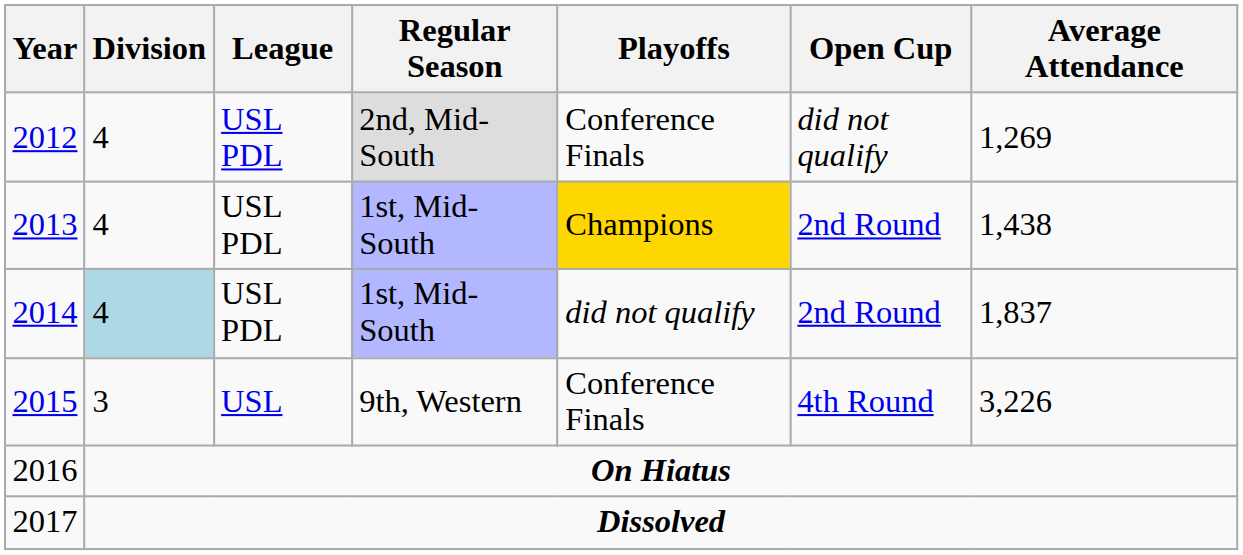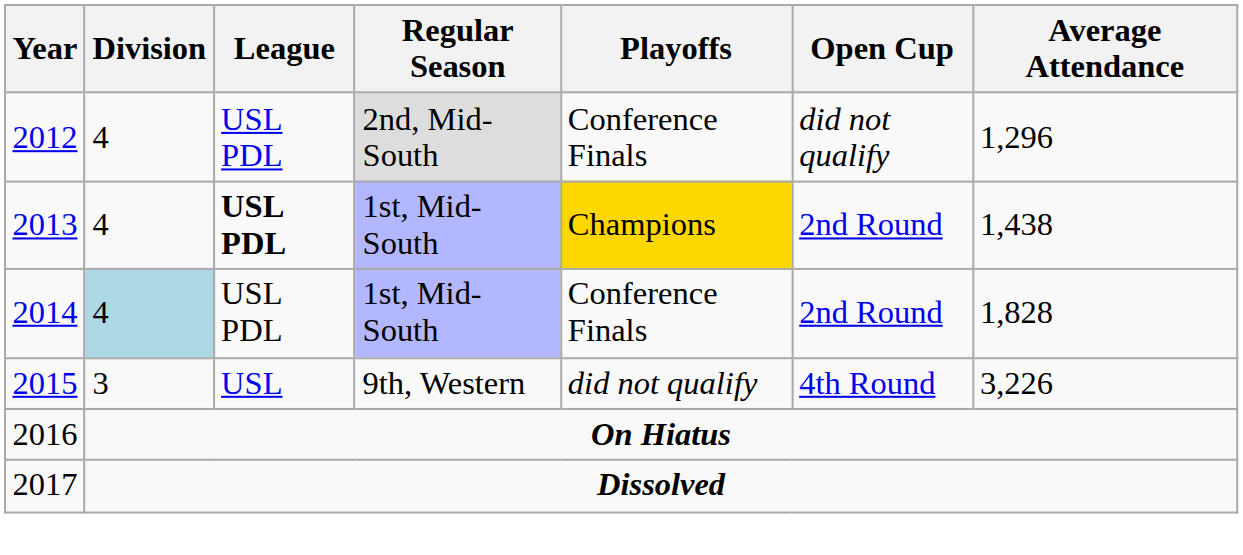(1016, 136) 1,269 -> (1016, 136) 1,296
(252, 224) normal -> (254, 224) bold
(660, 312) did not qualify -> (643, 312) Conference Finals
(1016, 312) 1,837 -> (1016, 312) 1,828
(640, 400) Conference Finals -> (663, 382) did not qualify
